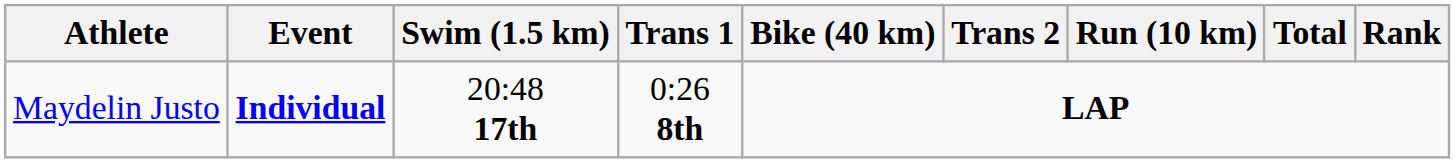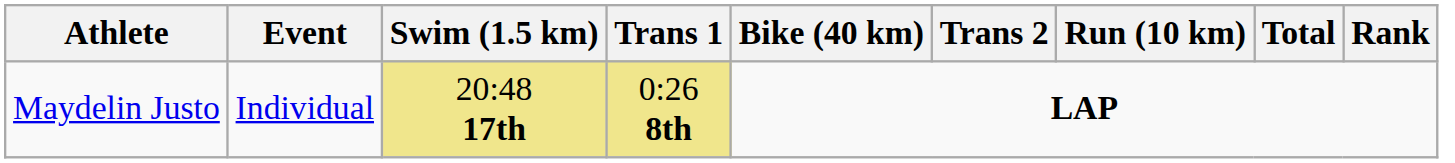(310, 108) bold -> (305, 108) normal
(505, 108) no background -> (494, 108) khaki background
(680, 108) no background -> (669, 108) khaki background
